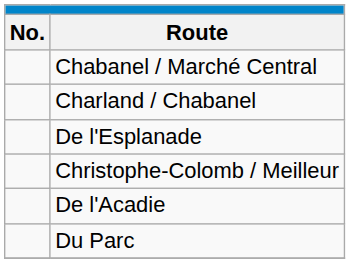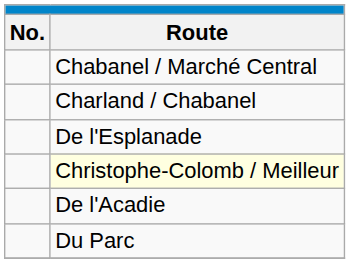(197, 171) no background -> (197, 171) lightyellow background
